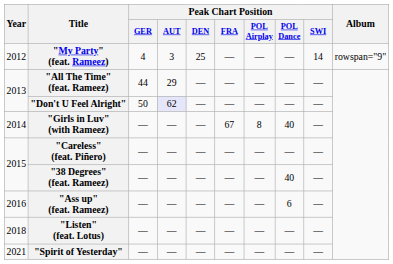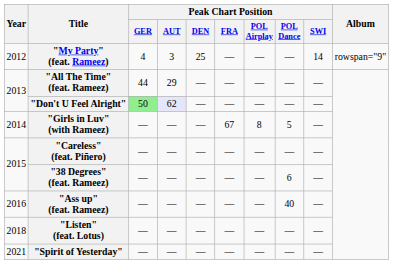(143, 104) no background -> (143, 104) lightgreen background
(289, 125) 40 -> (289, 125) 5
(289, 177) 40 -> (289, 177) 6
(289, 204) 6 -> (289, 204) 40
